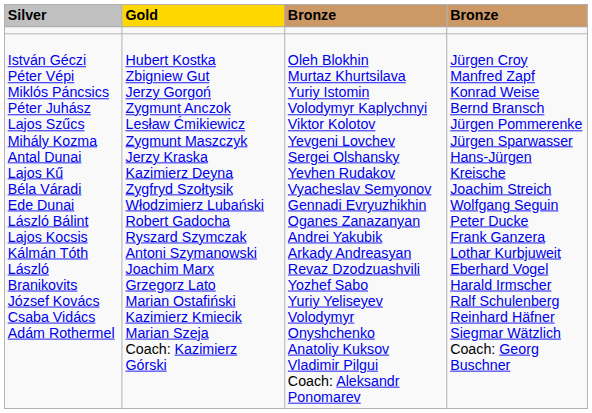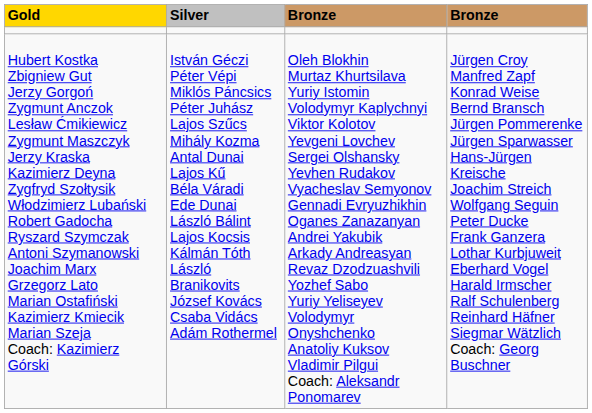columns swapped: (142, 15) <-> (27, 15)
